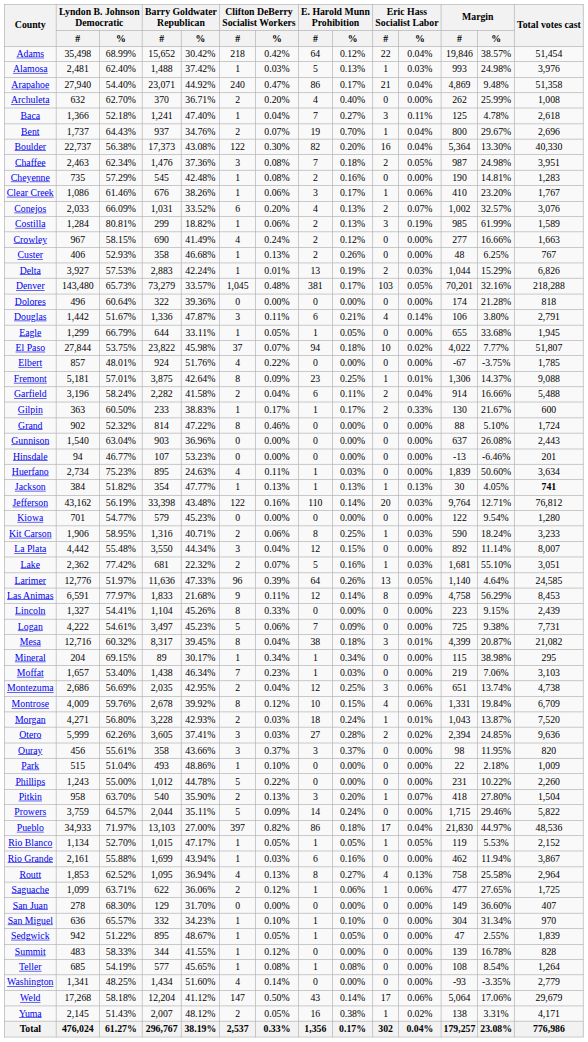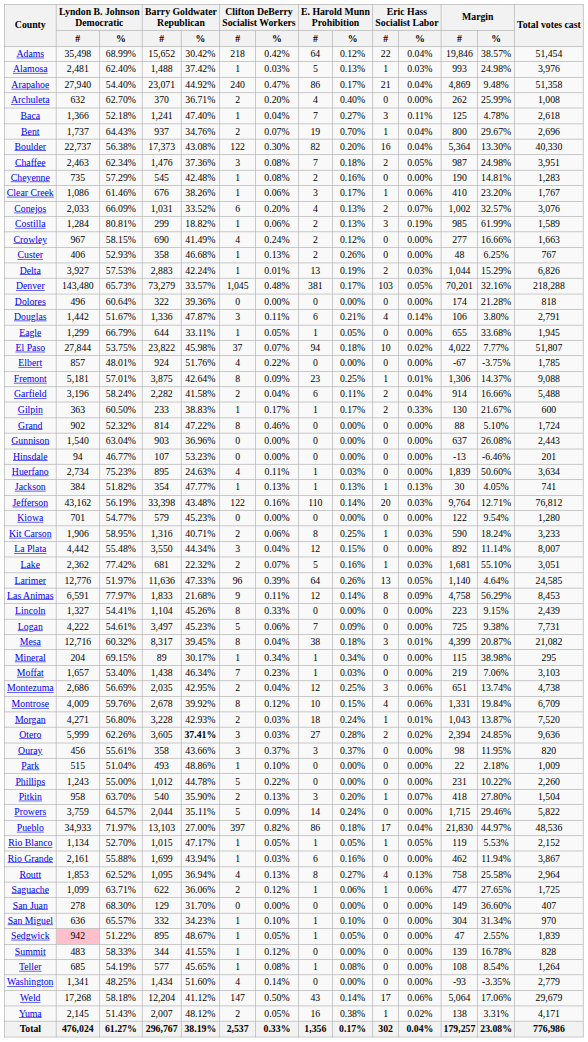(549, 487) bold -> (549, 487) normal
(200, 735) normal -> (200, 735) bold
(78, 936) no background -> (78, 936) pink background
